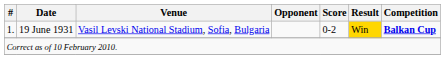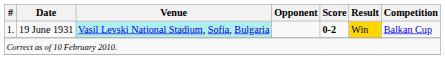(174, 29) no background -> (174, 29) paleturquoise background
(329, 29) normal -> (329, 29) bold
(410, 29) bold -> (408, 29) normal
